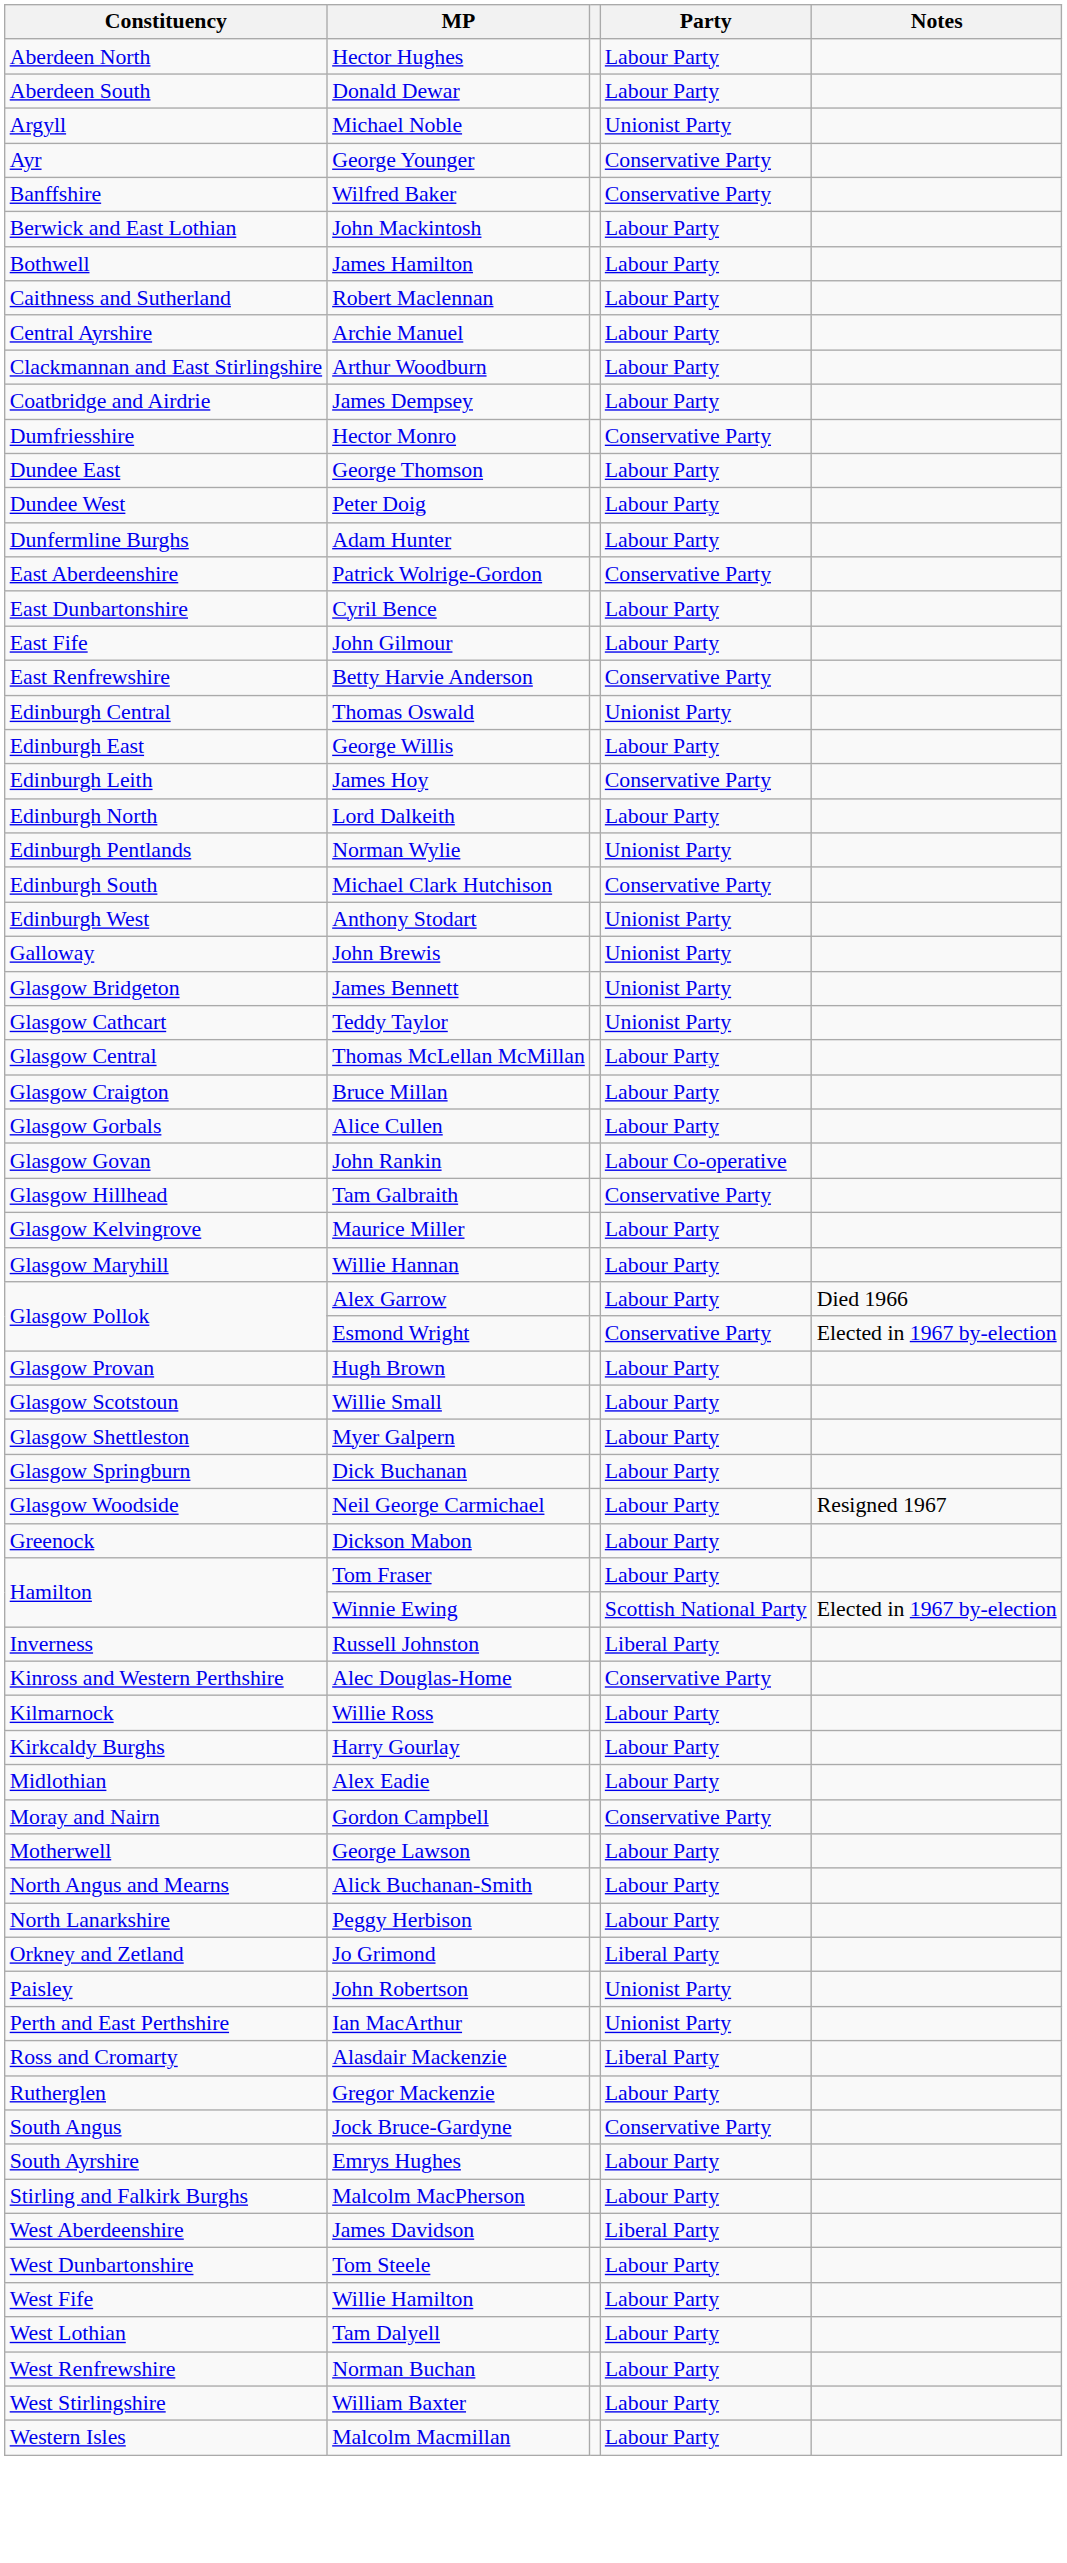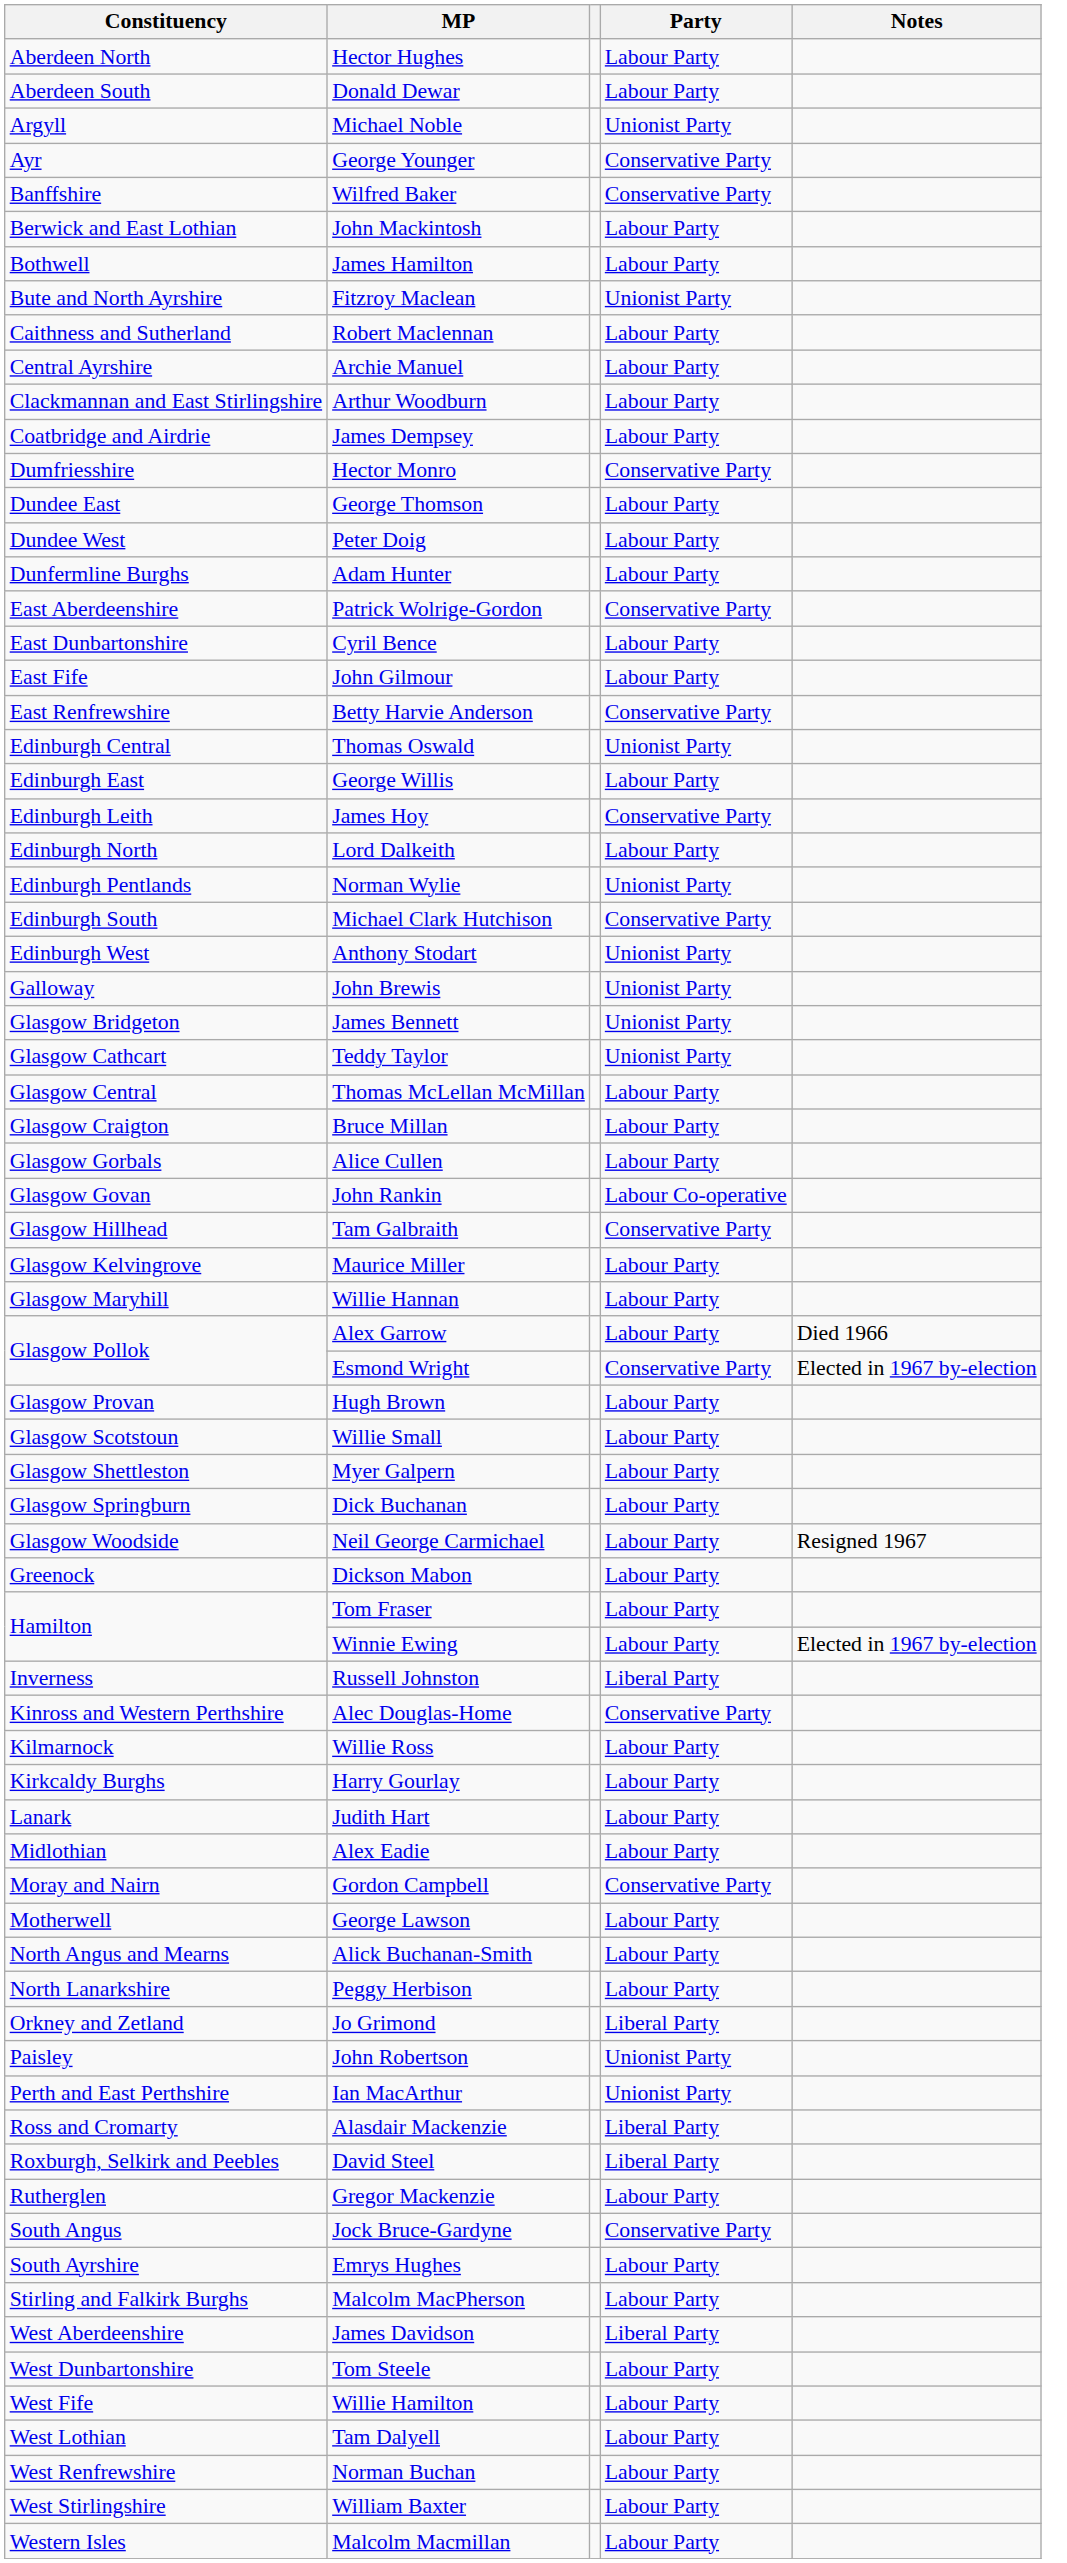+ row: (404, 297)
(706, 1609) Scottish National Party -> (662, 1643) Labour Party
+ row: (381, 1816)
+ row: (383, 2161)
